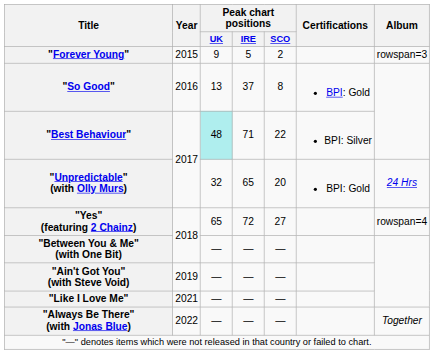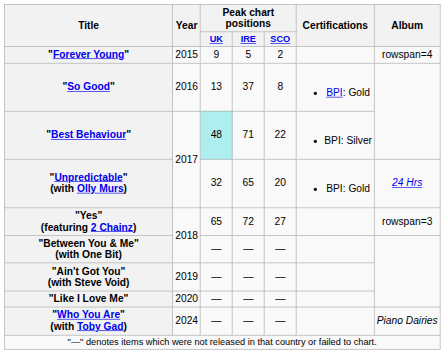(402, 54) rowspan=3 -> (407, 54) rowspan=4
(402, 221) rowspan=4 -> (407, 221) rowspan=3
(187, 299) 2021 -> (187, 299) 2020
- row: (89, 321)
+ row: (89, 321)
